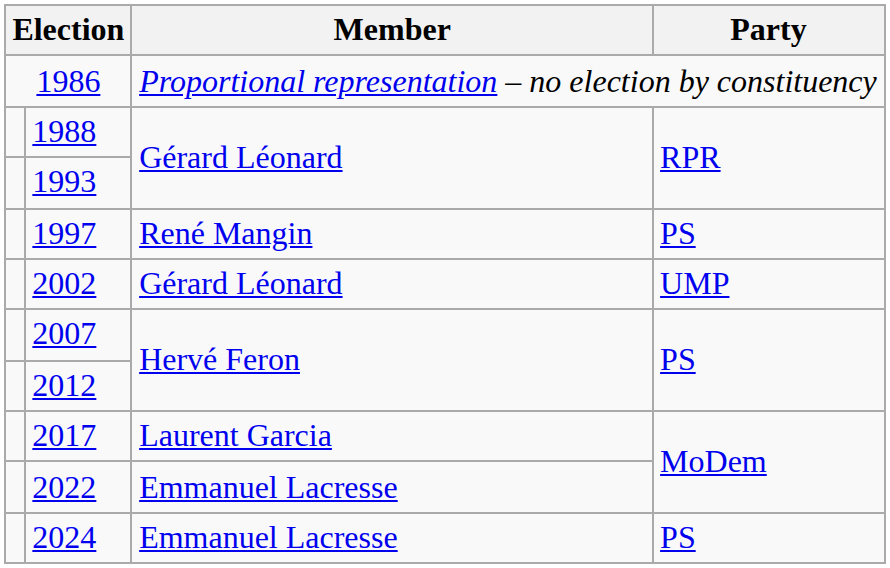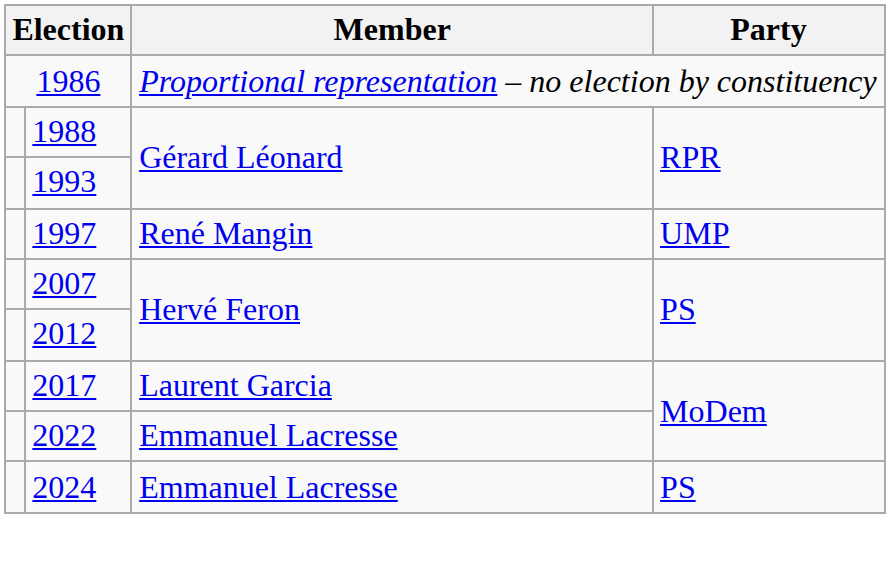(678, 232) PS -> (695, 232) UMP
- row: (64, 283)
